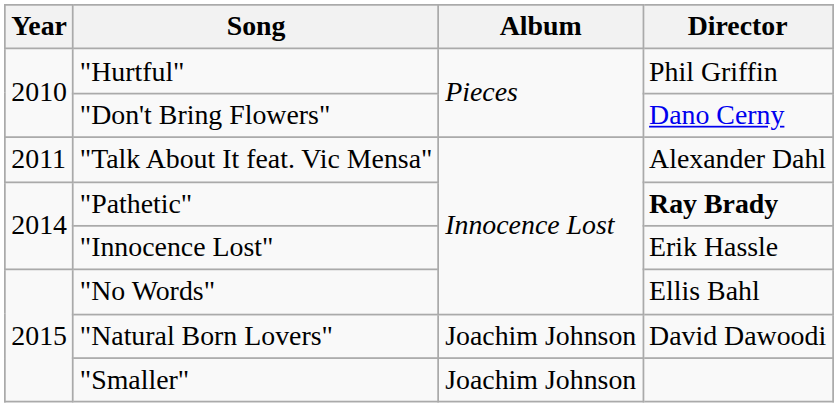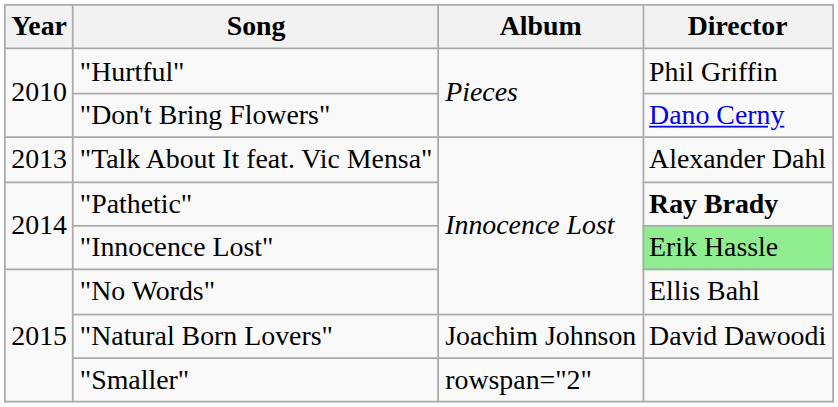(39, 159) 2011 -> (39, 159) 2013
(714, 247) no background -> (714, 247) lightgreen background
(541, 379) Joachim Johnson -> (519, 379) rowspan="2"
